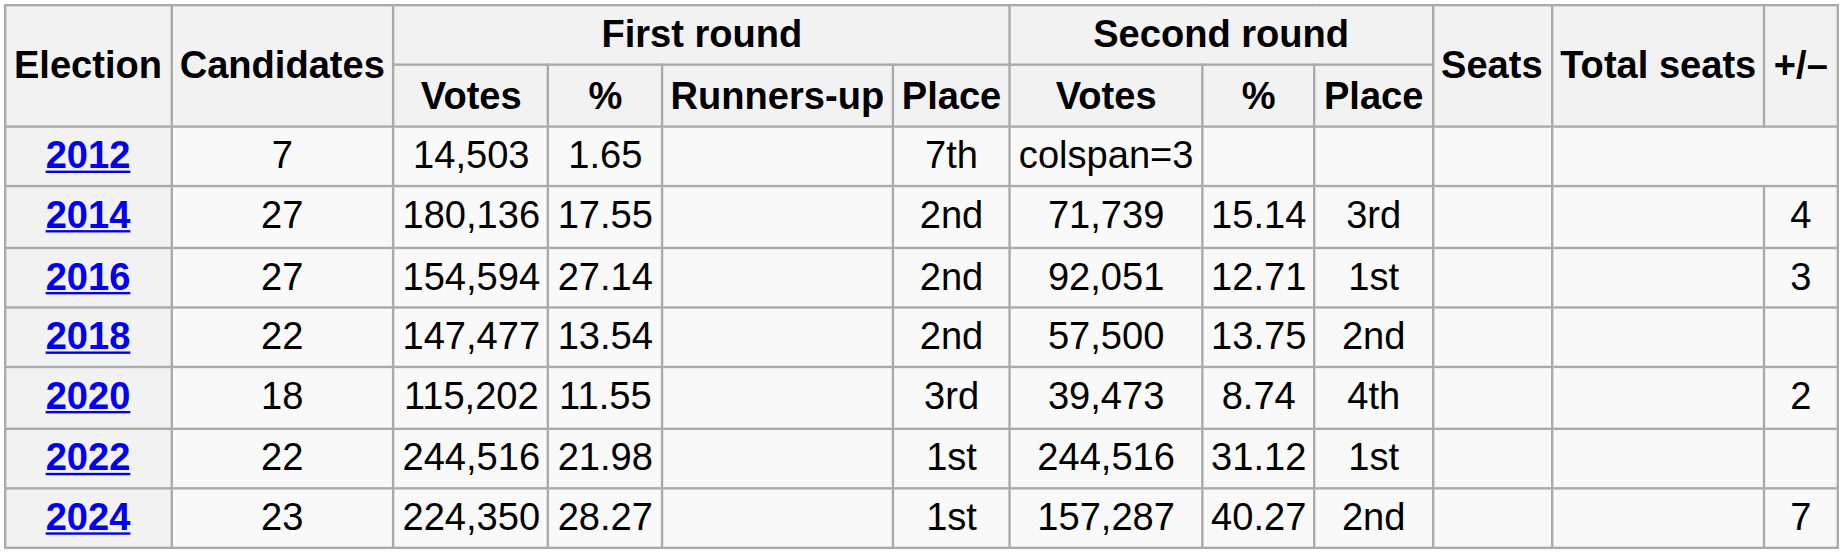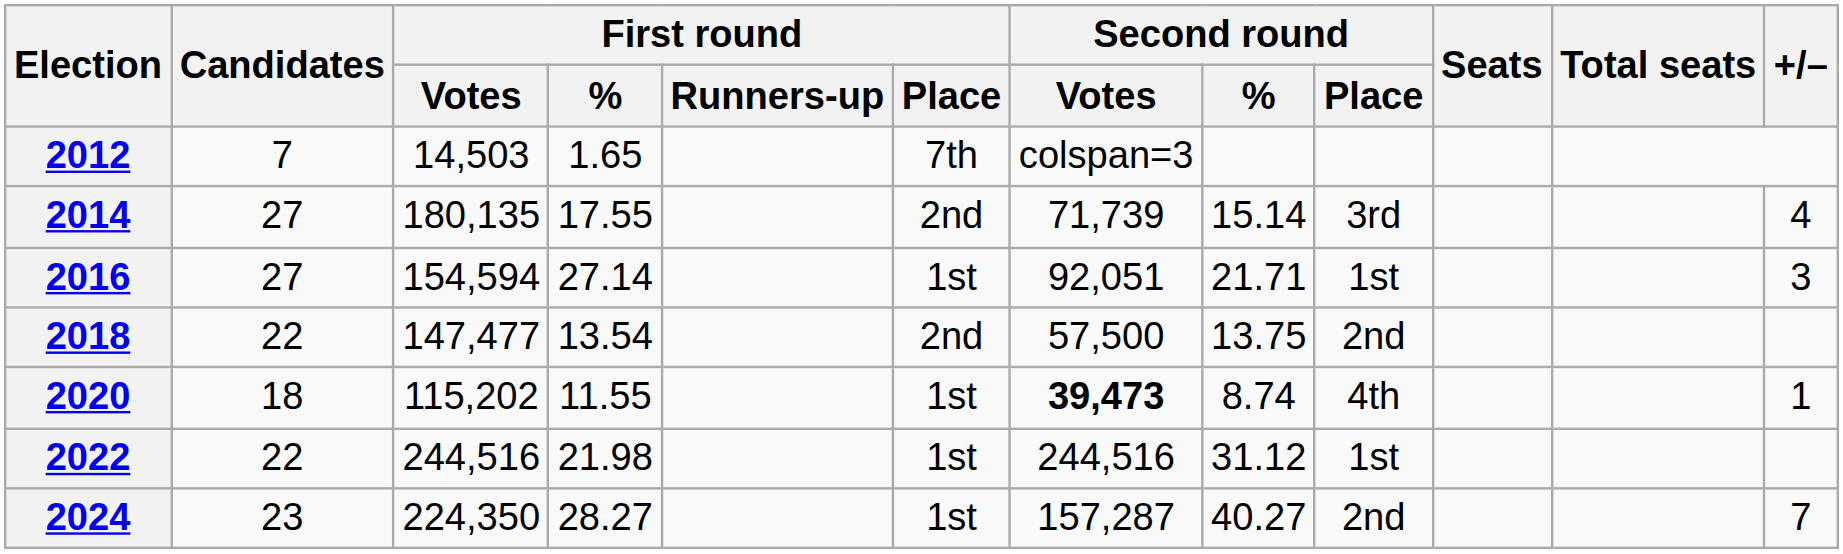(471, 215) 180,136 -> (471, 215) 180,135
(952, 276) 2nd -> (952, 276) 1st
(1259, 276) 12.71 -> (1259, 276) 21.71
(952, 397) 3rd -> (952, 397) 1st
(1106, 397) normal -> (1106, 397) bold
(1801, 397) 2 -> (1801, 397) 1
